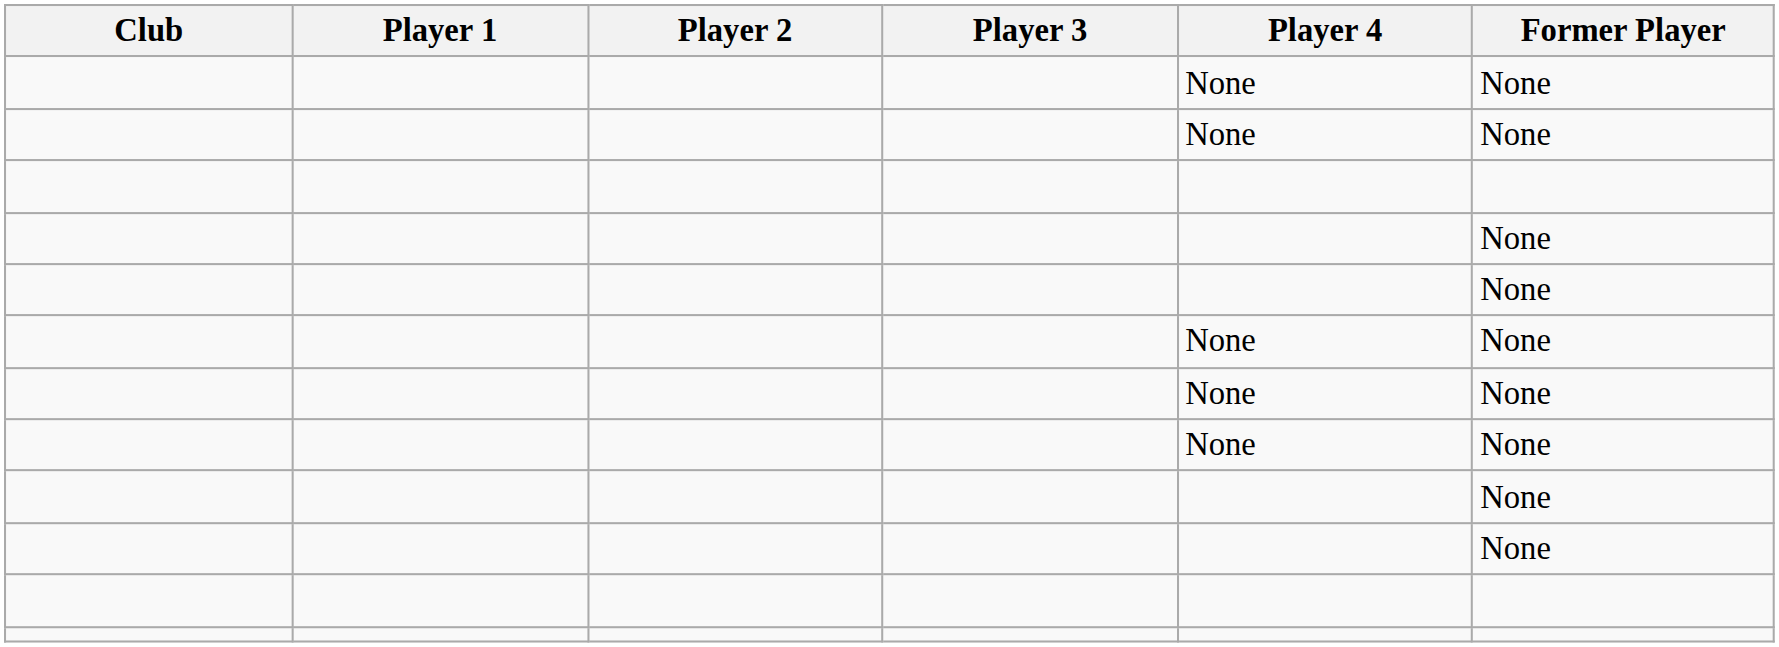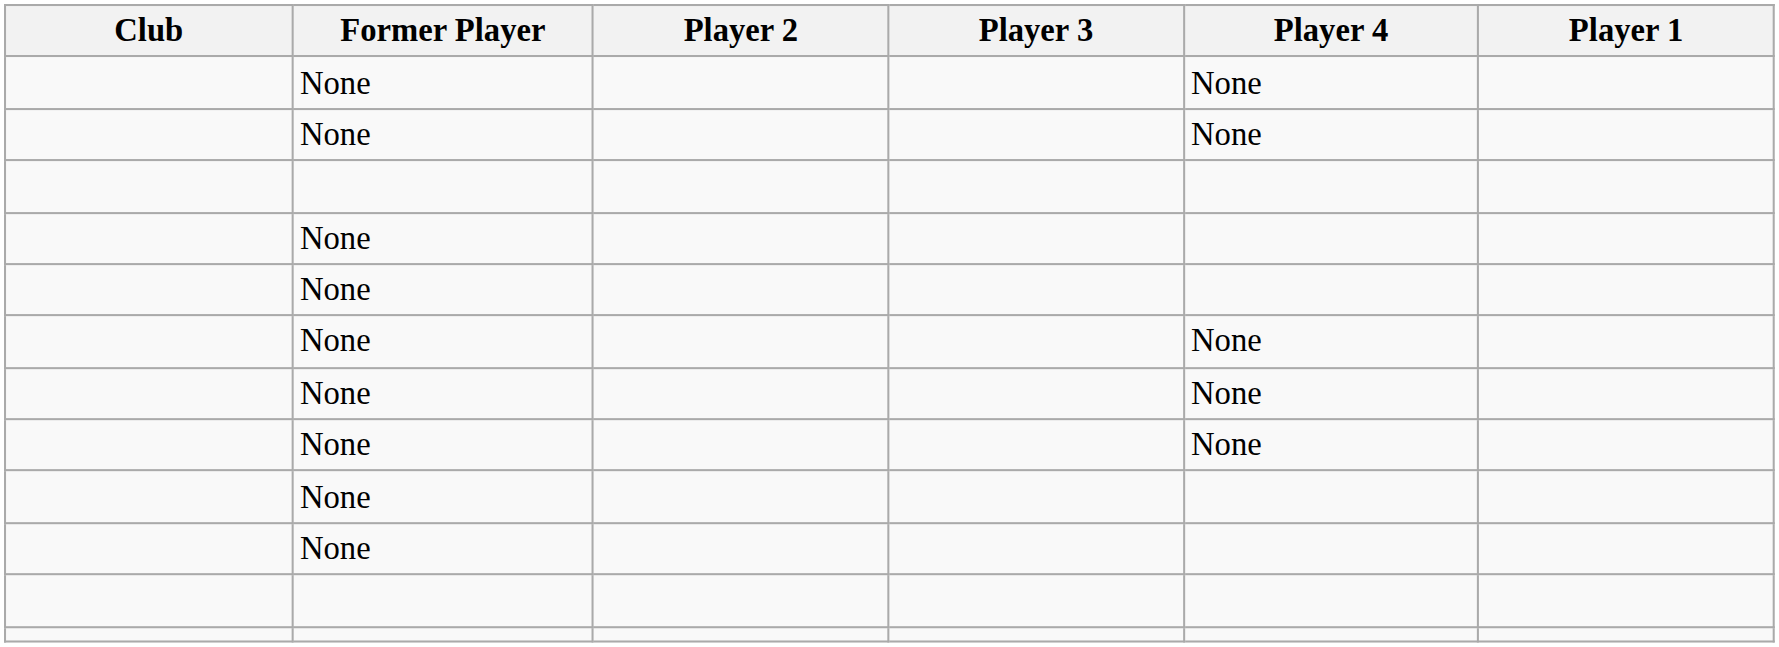columns swapped: (440, 30) <-> (1623, 30)
